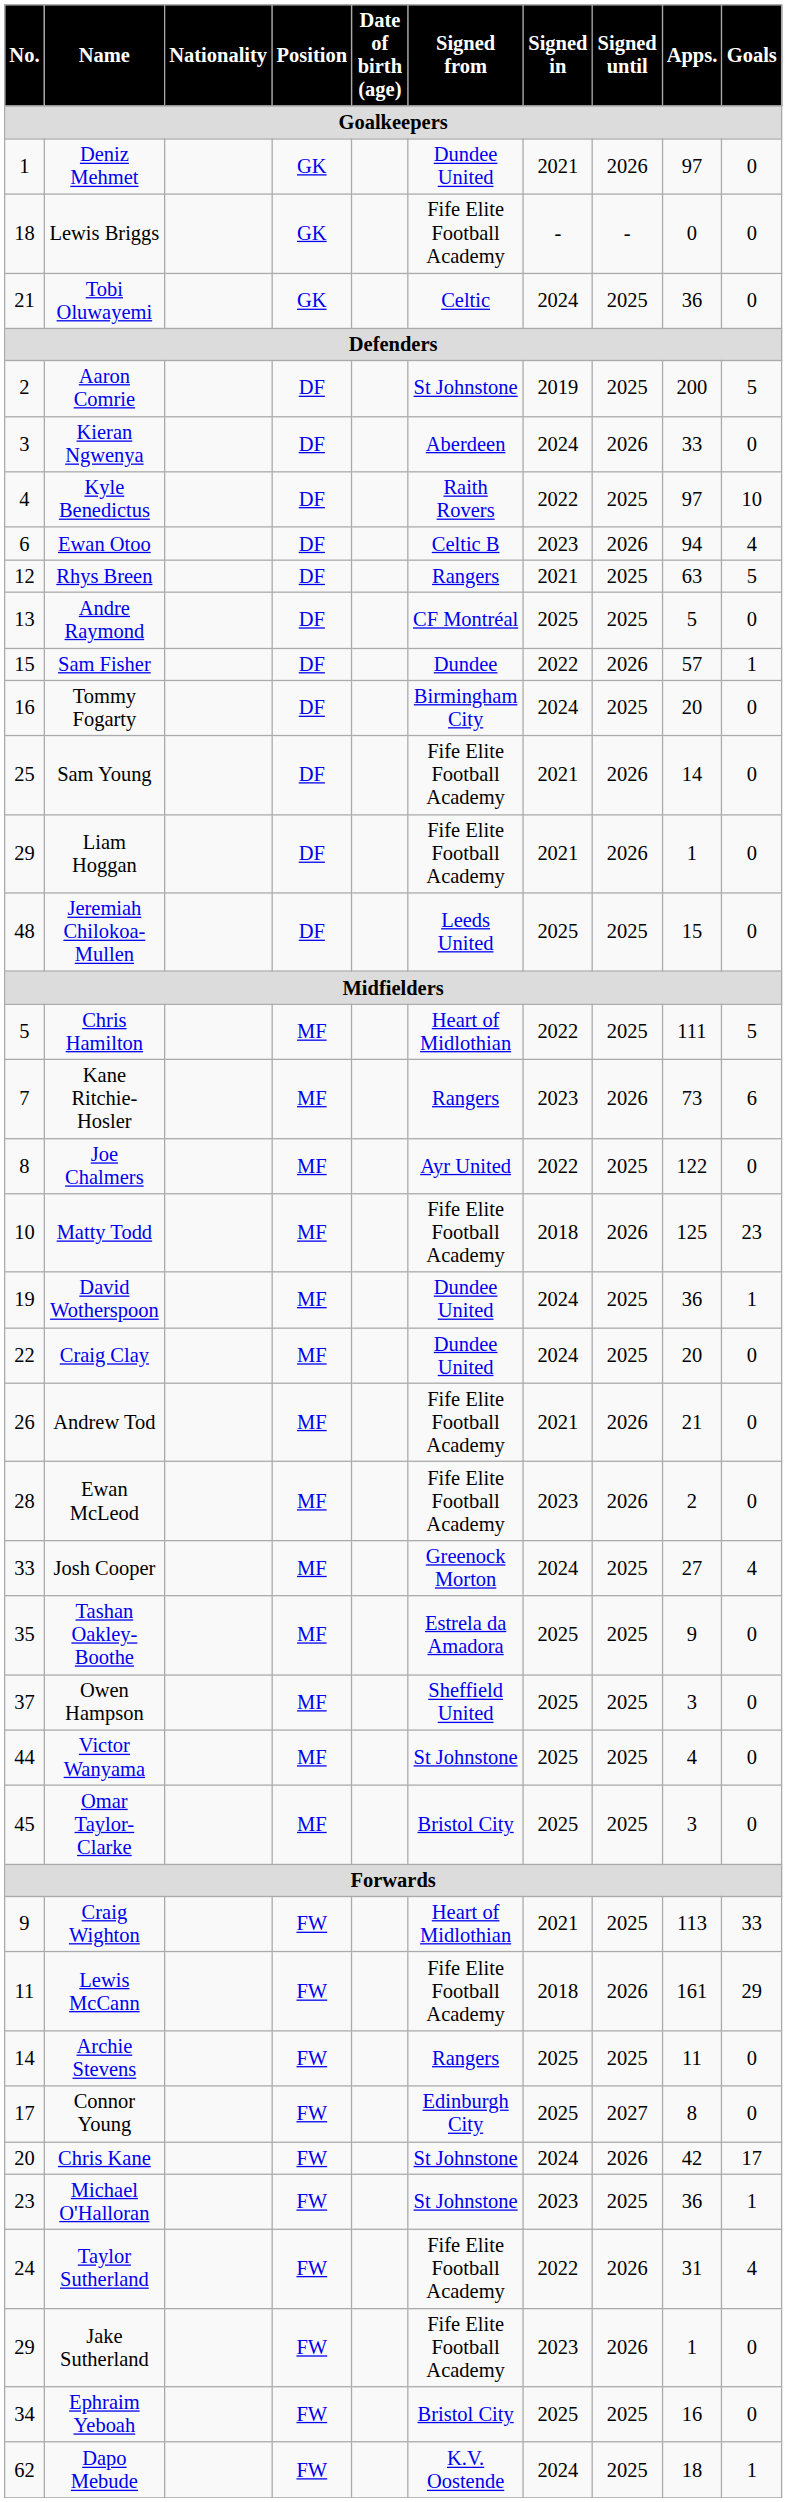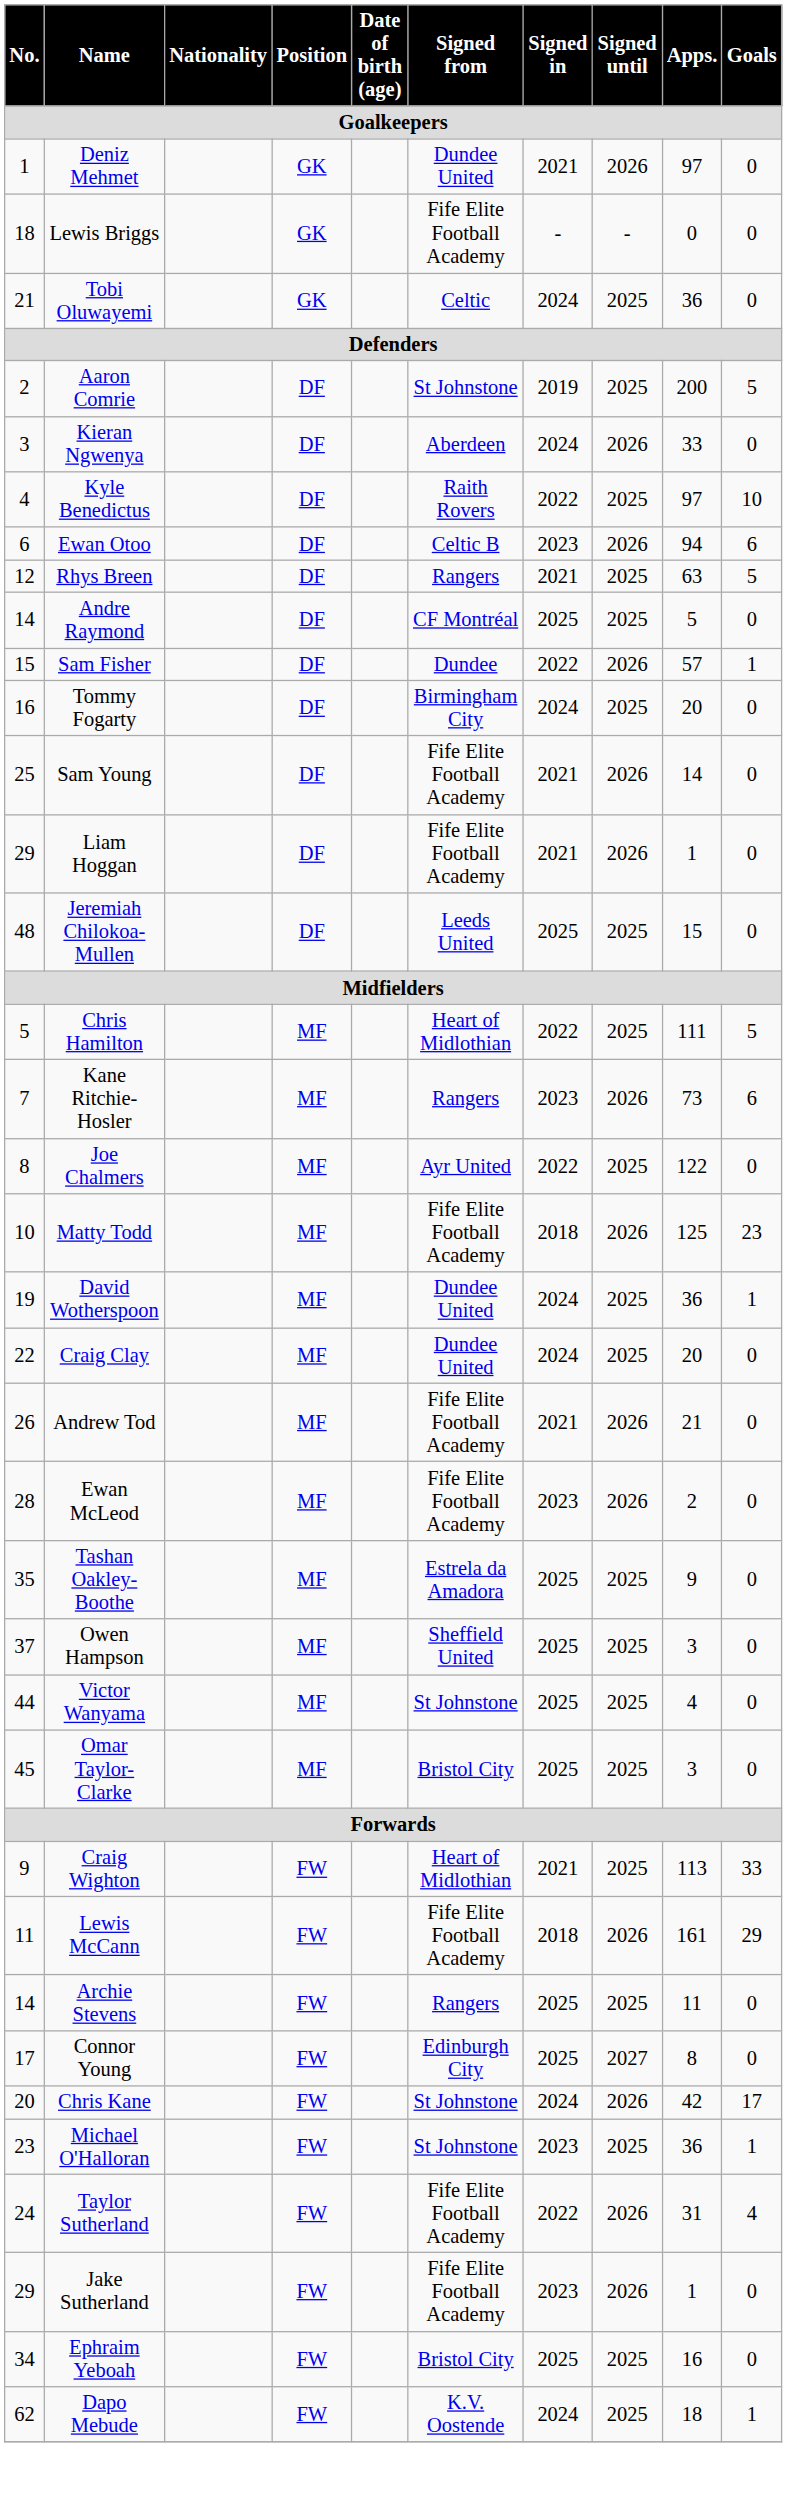(752, 543) 4 -> (752, 543) 6
(24, 619) 13 -> (24, 619) 14
- row: (104, 1567)
